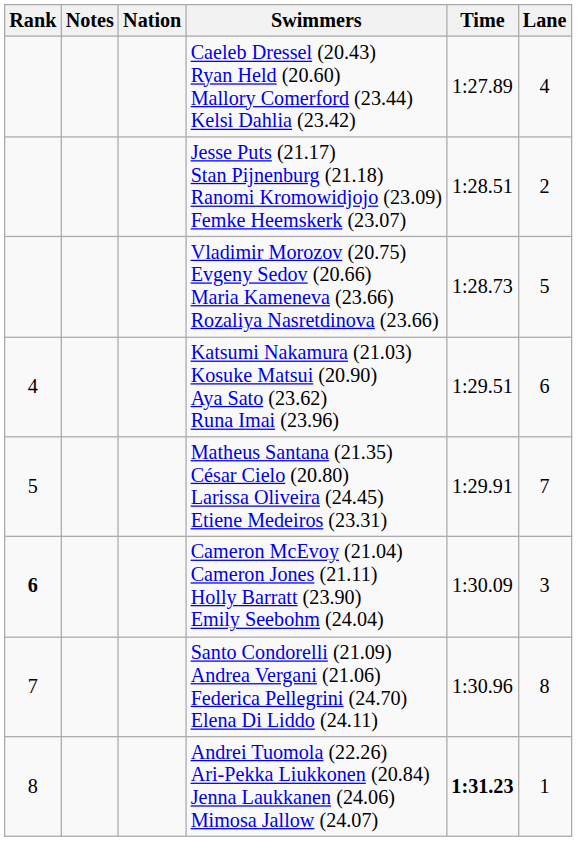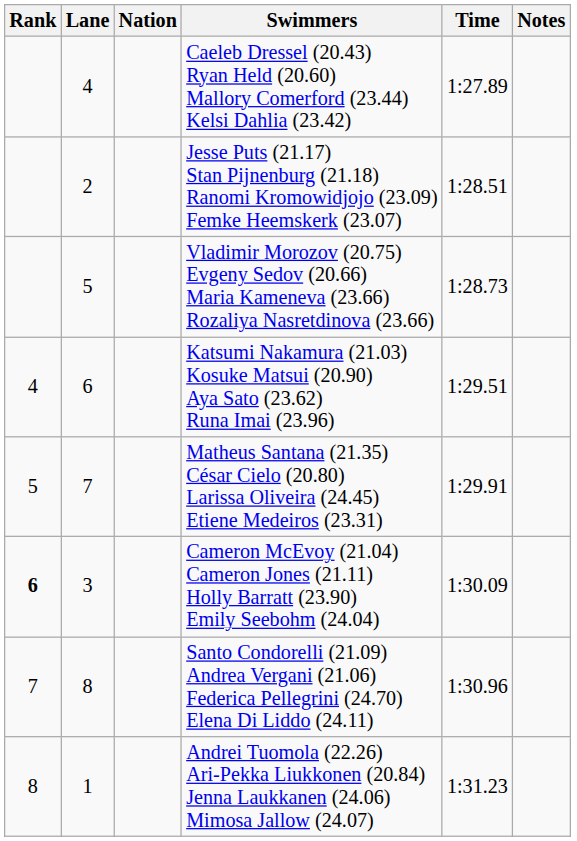columns swapped: (545, 20) <-> (90, 20)
(482, 786) bold -> (477, 786) normal
